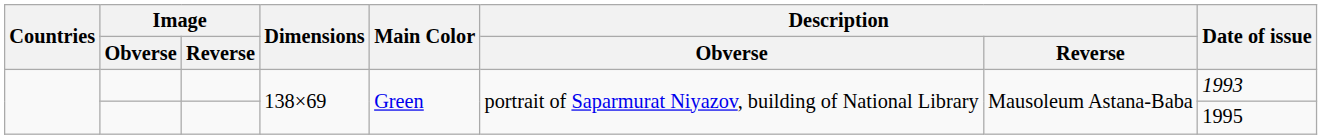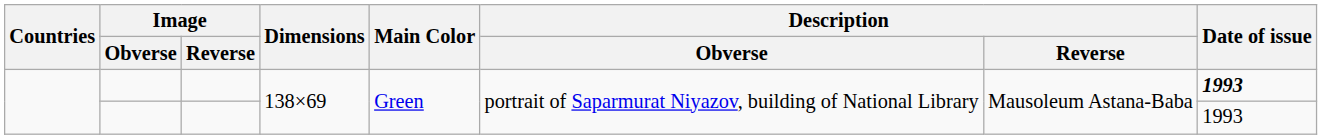(1223, 85) normal -> (1223, 85) bold
(1223, 117) 1995 -> (1223, 117) 1993
